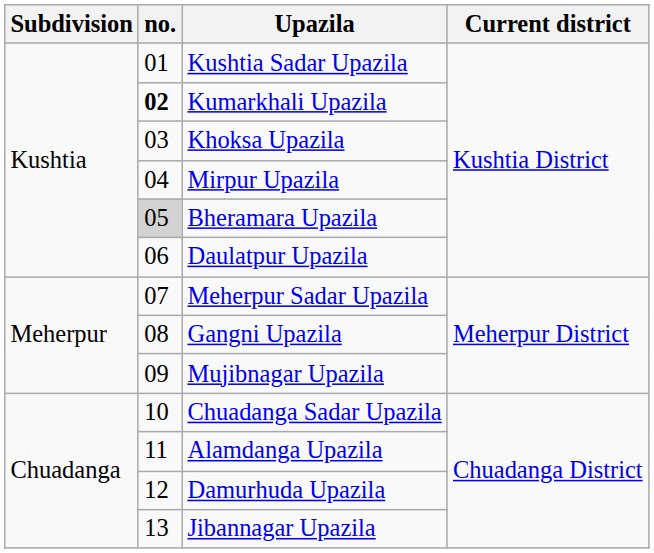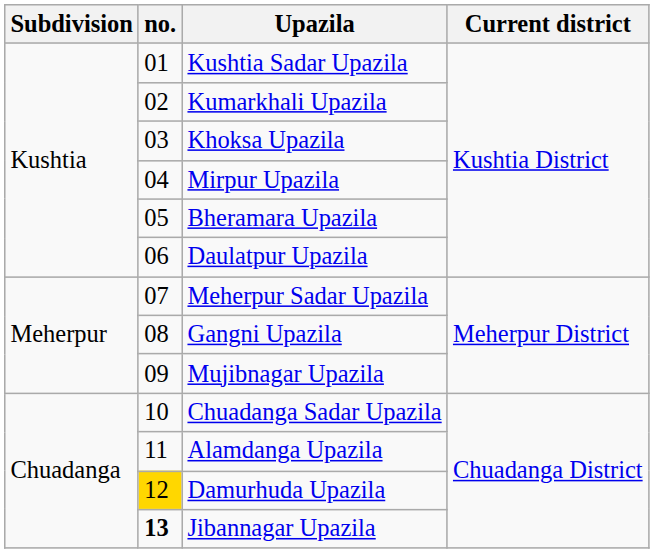(156, 101) bold -> (156, 101) normal
(156, 218) lightgrey background -> (156, 218) no background
(156, 489) no background -> (156, 489) gold background
(156, 528) normal -> (156, 528) bold
